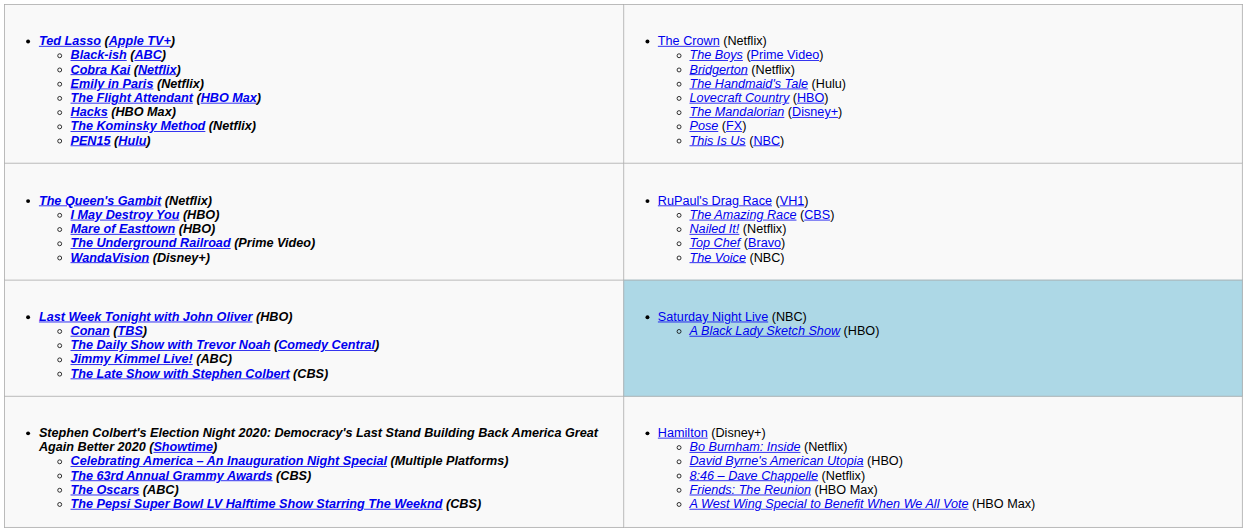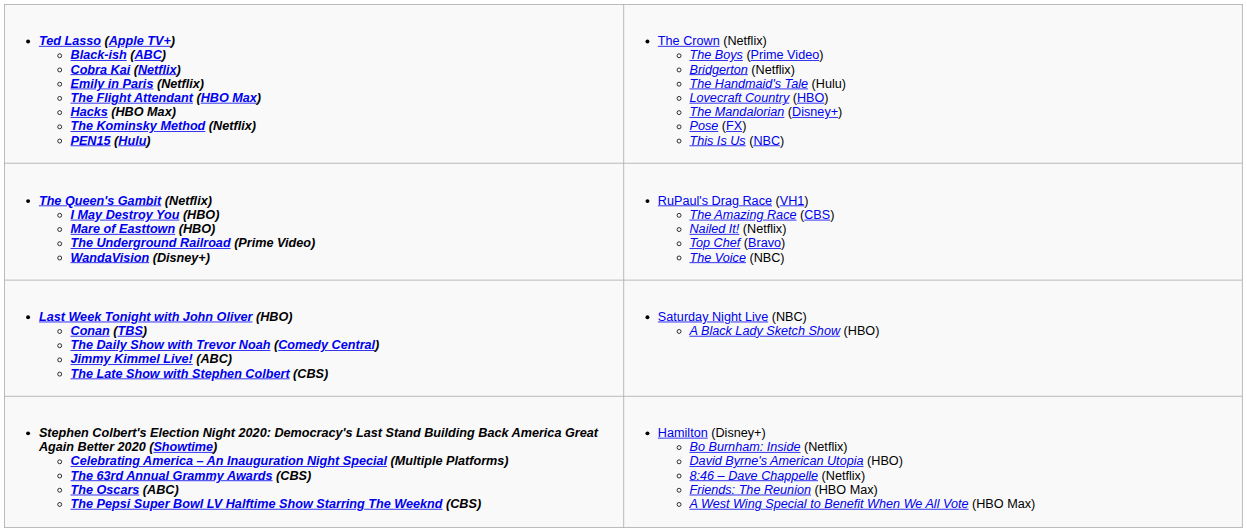(933, 324) lightblue background -> (933, 324) no background
